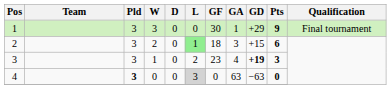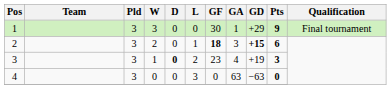(195, 44) lightgreen background -> (195, 44) no background
(216, 44) normal -> (216, 44) bold
(256, 44) normal -> (256, 44) bold
(175, 60) normal -> (175, 60) bold
(256, 60) bold -> (256, 60) normal
(134, 76) bold -> (134, 76) normal
(195, 76) lightgrey background -> (195, 76) no background
